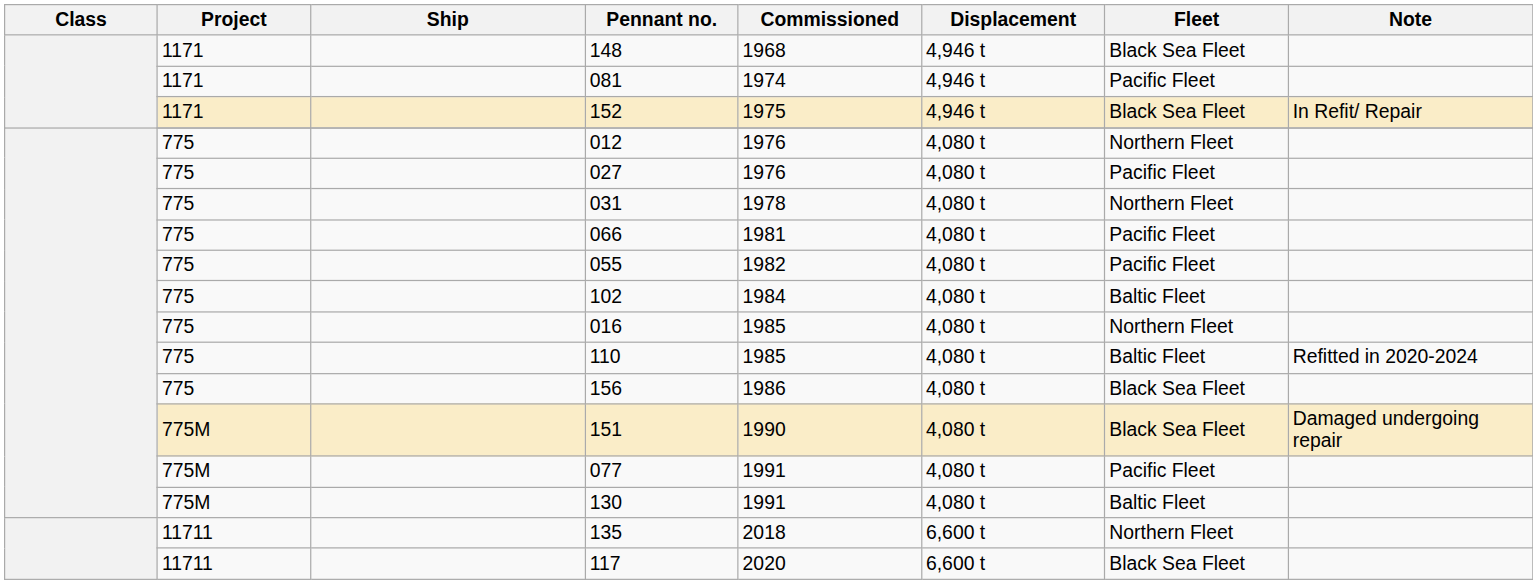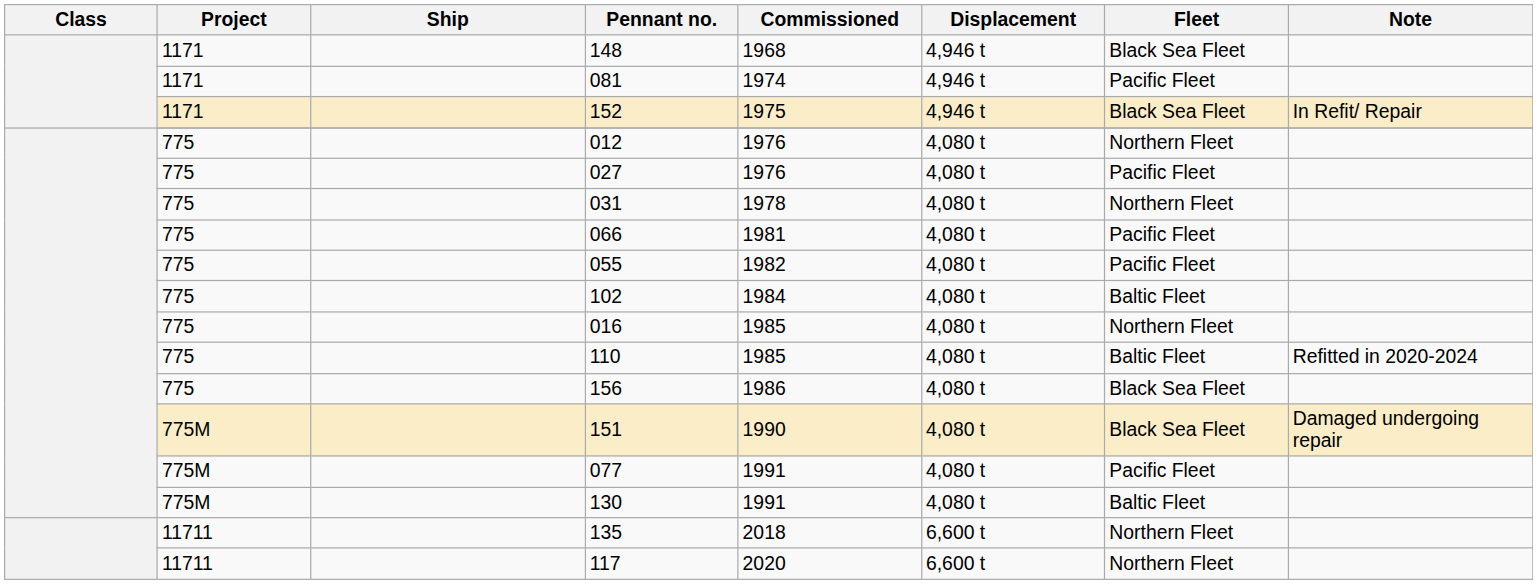(1177, 563) Black Sea Fleet -> (1171, 563) Northern Fleet
